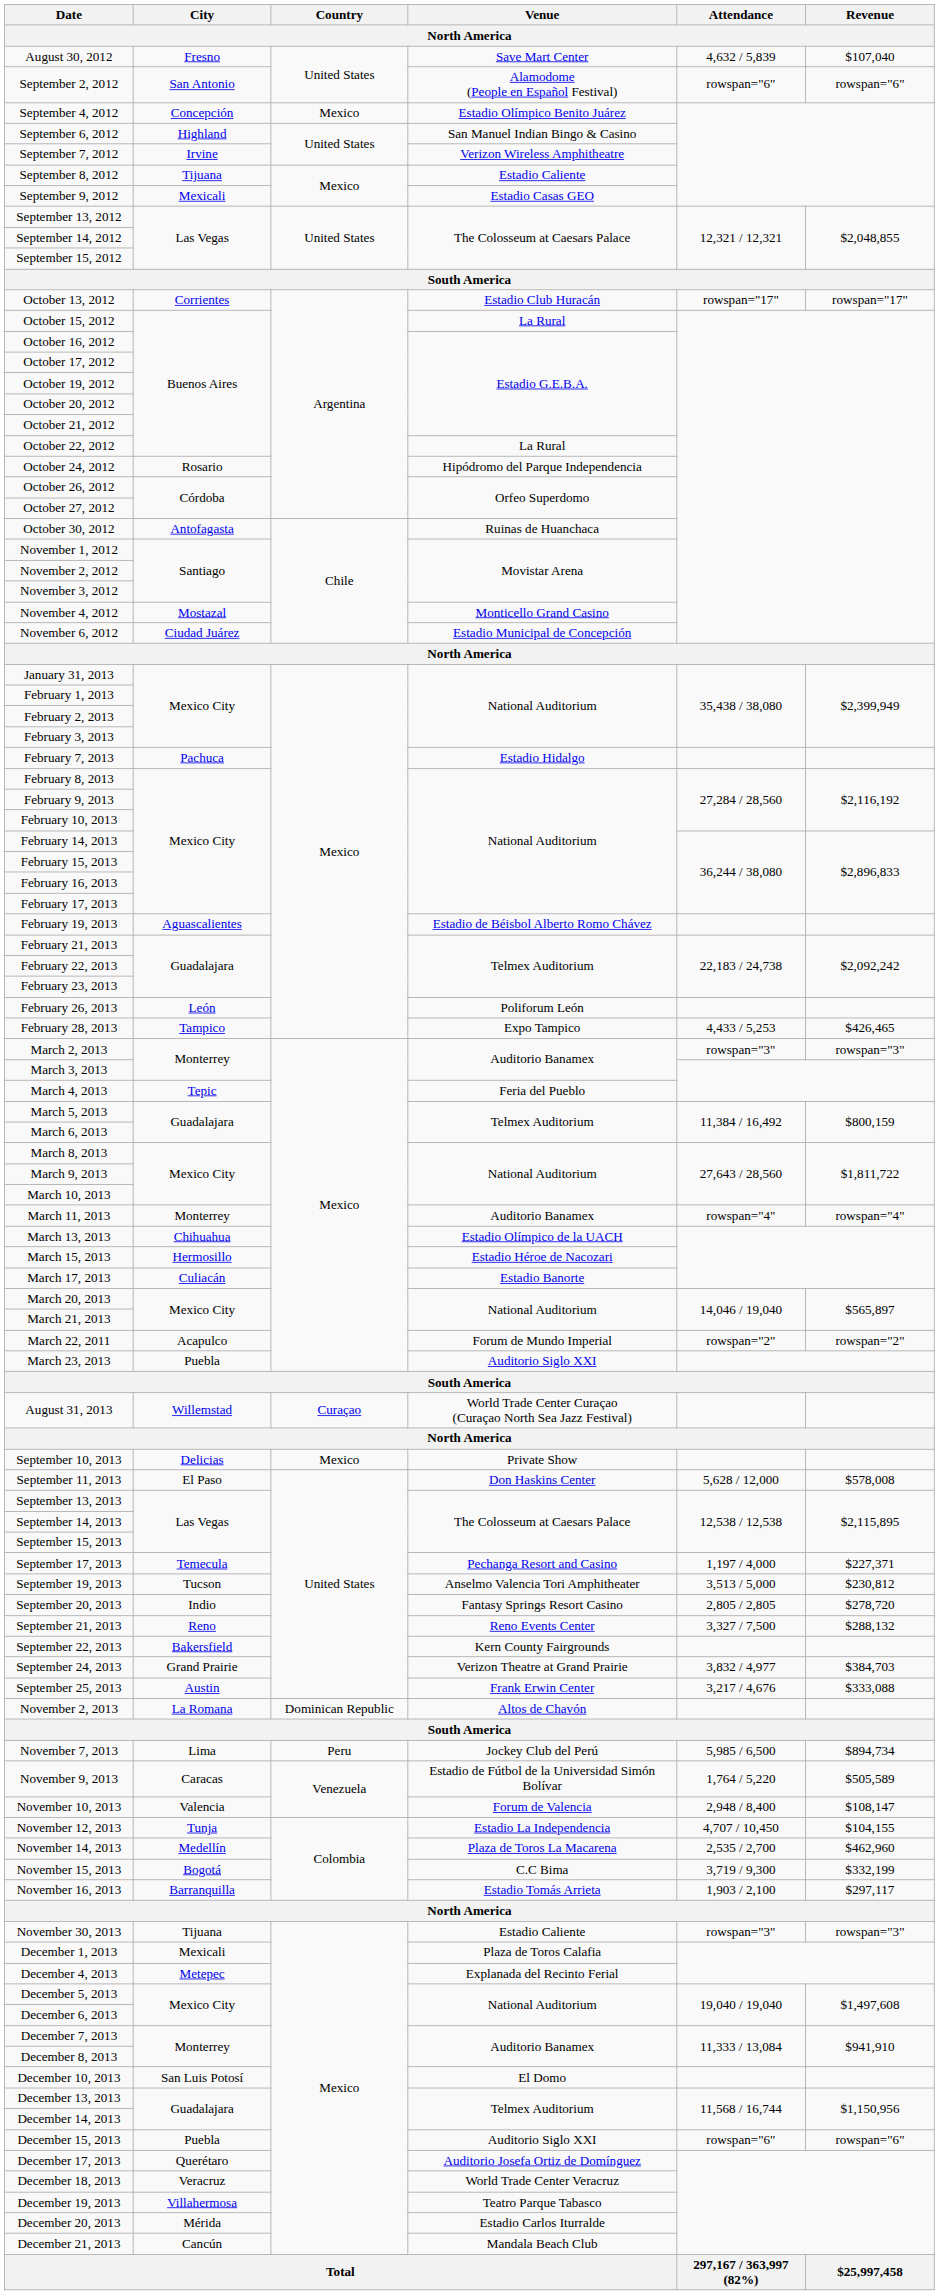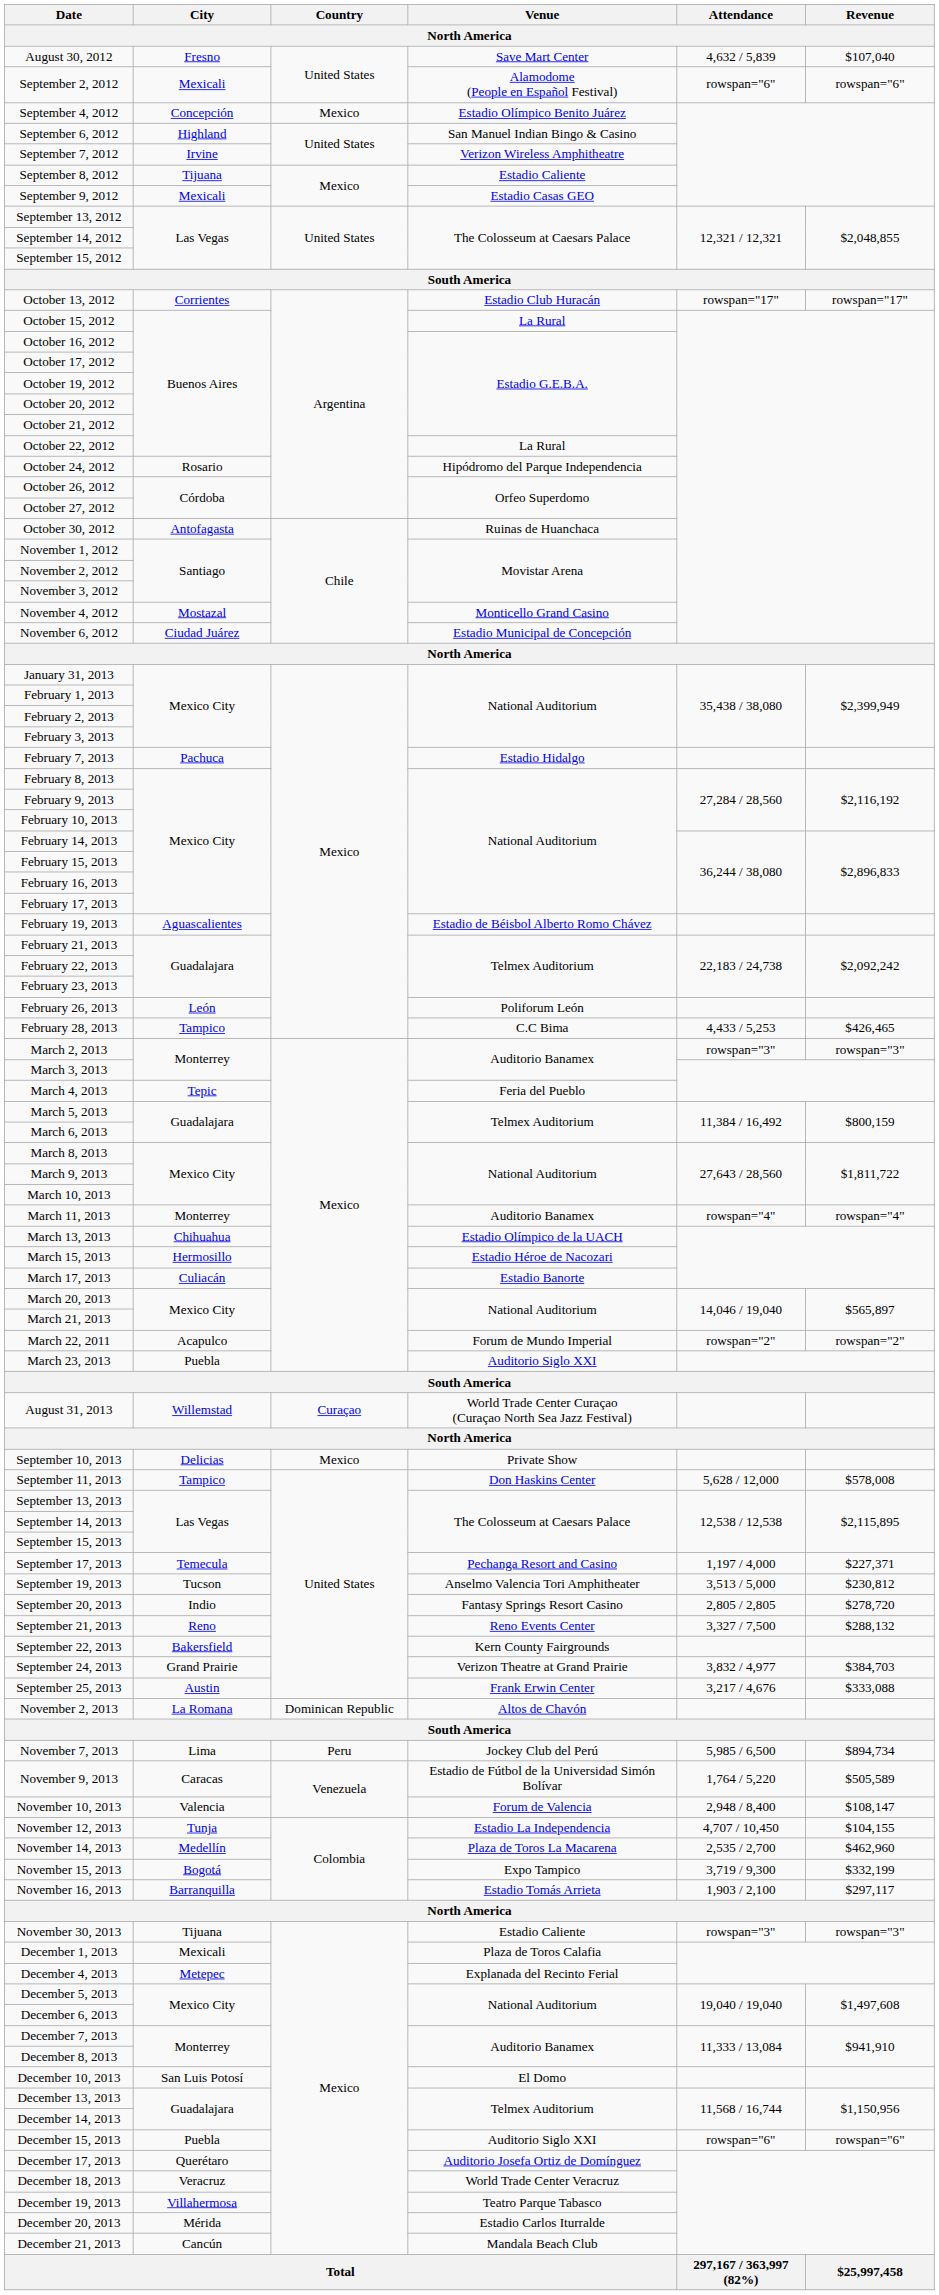(202, 84) San Antonio -> (202, 84) Mexicali
(542, 1028) Expo Tampico -> (542, 1028) C.C Bima
(202, 1480) El Paso -> (202, 1480) Tampico
(542, 1869) C.C Bima -> (542, 1869) Expo Tampico
